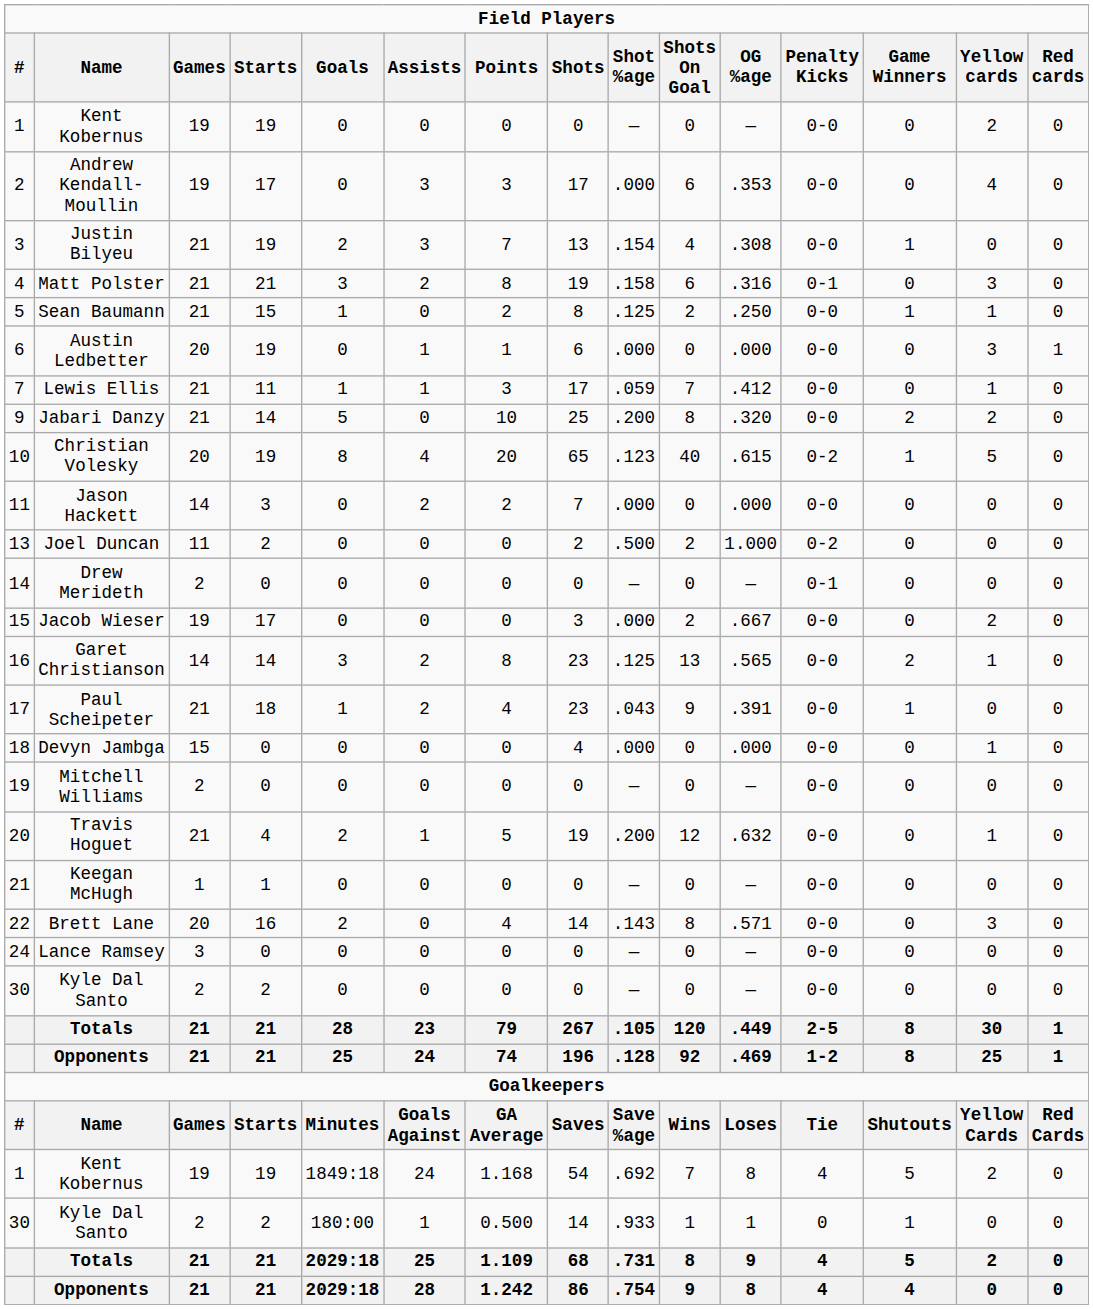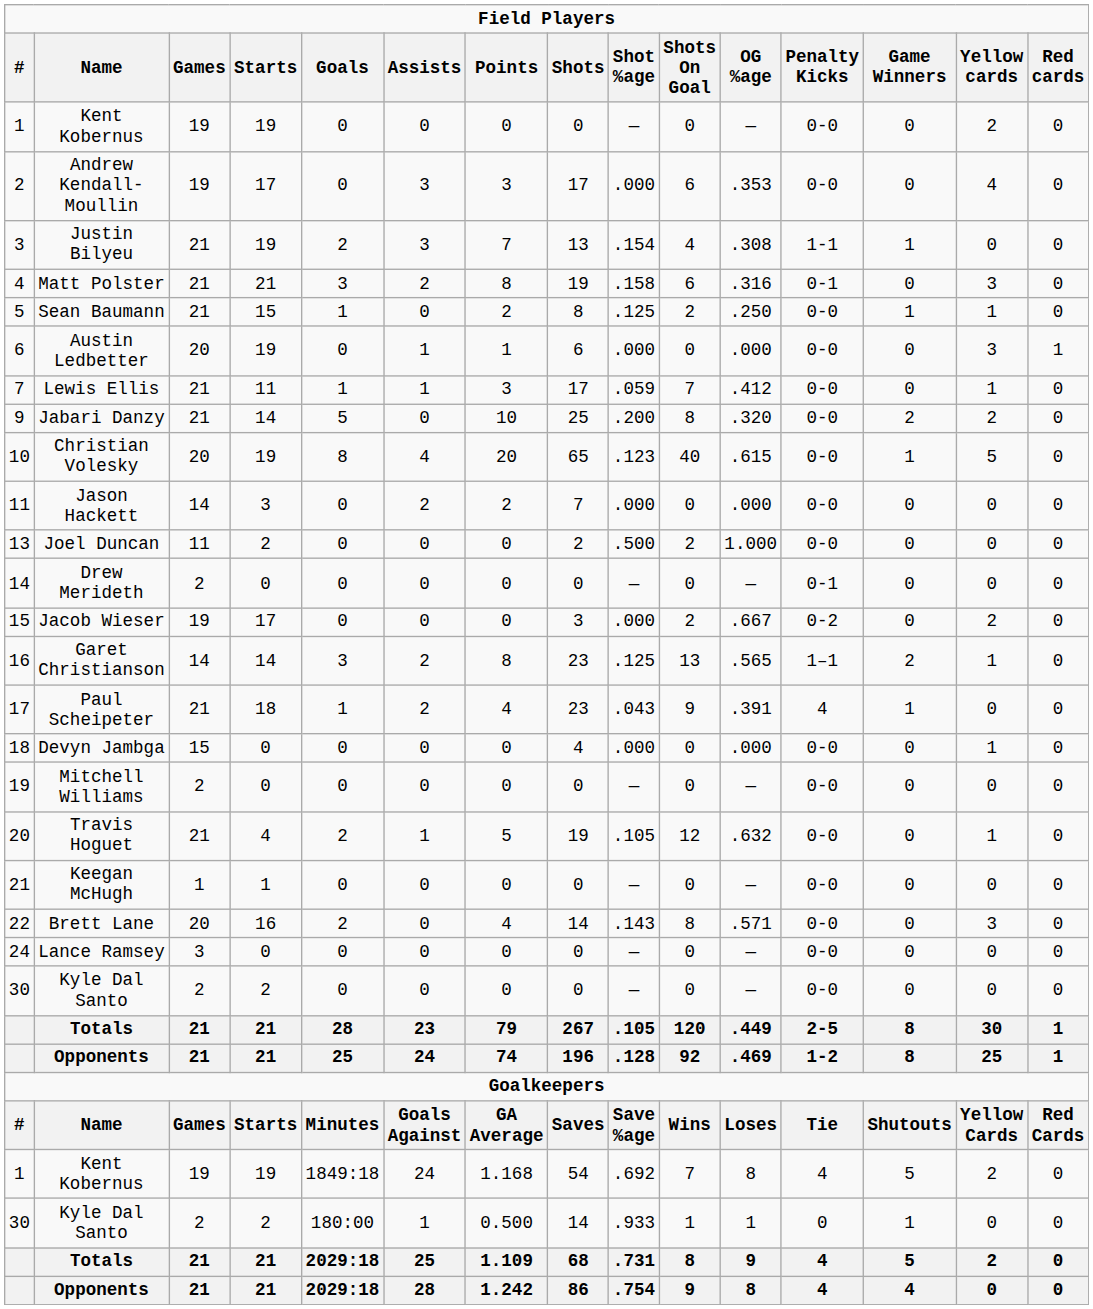(822, 245) 0-0 -> (822, 245) 1-1
(822, 457) 0-2 -> (822, 457) 0-0
(822, 544) 0-2 -> (822, 544) 0-0
(822, 622) 0-0 -> (822, 622) 0-2
(822, 661) 0-0 -> (822, 661) 1–1
(822, 710) 0-0 -> (822, 710) 4
(634, 836) .200 -> (634, 836) .105
